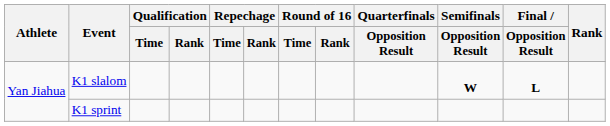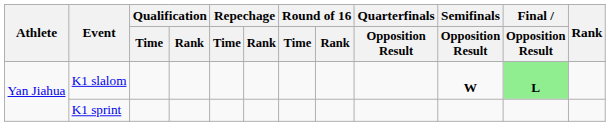(536, 88) no background -> (536, 88) lightgreen background
